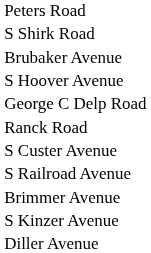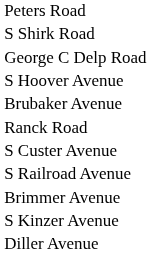(63, 57) Brubaker Avenue -> (75, 57) George C Delp Road
(75, 103) George C Delp Road -> (63, 103) Brubaker Avenue
